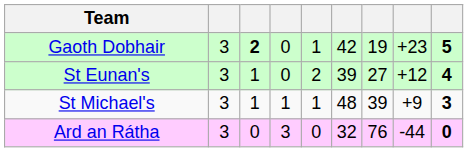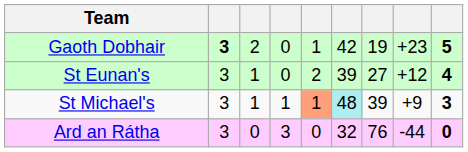(224, 47) normal -> (224, 47) bold
(255, 47) bold -> (255, 47) normal
(316, 103) no background -> (316, 103) lightsalmon background
(347, 103) no background -> (347, 103) paleturquoise background
